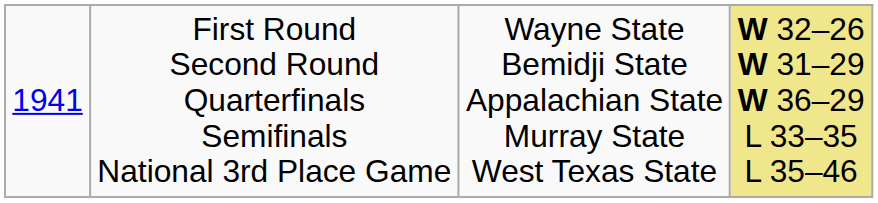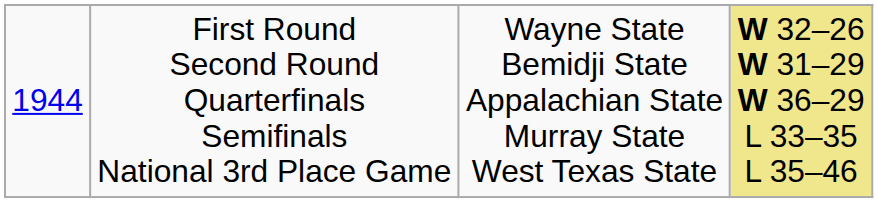(48, 100) 1941 -> (48, 100) 1944
